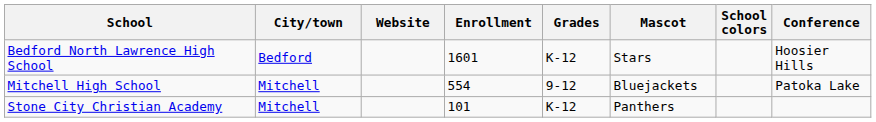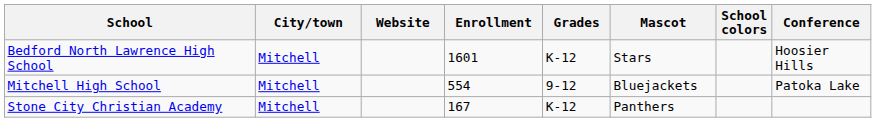(285, 58) Bedford -> (289, 58) Mitchell
(459, 107) 101 -> (459, 107) 167
